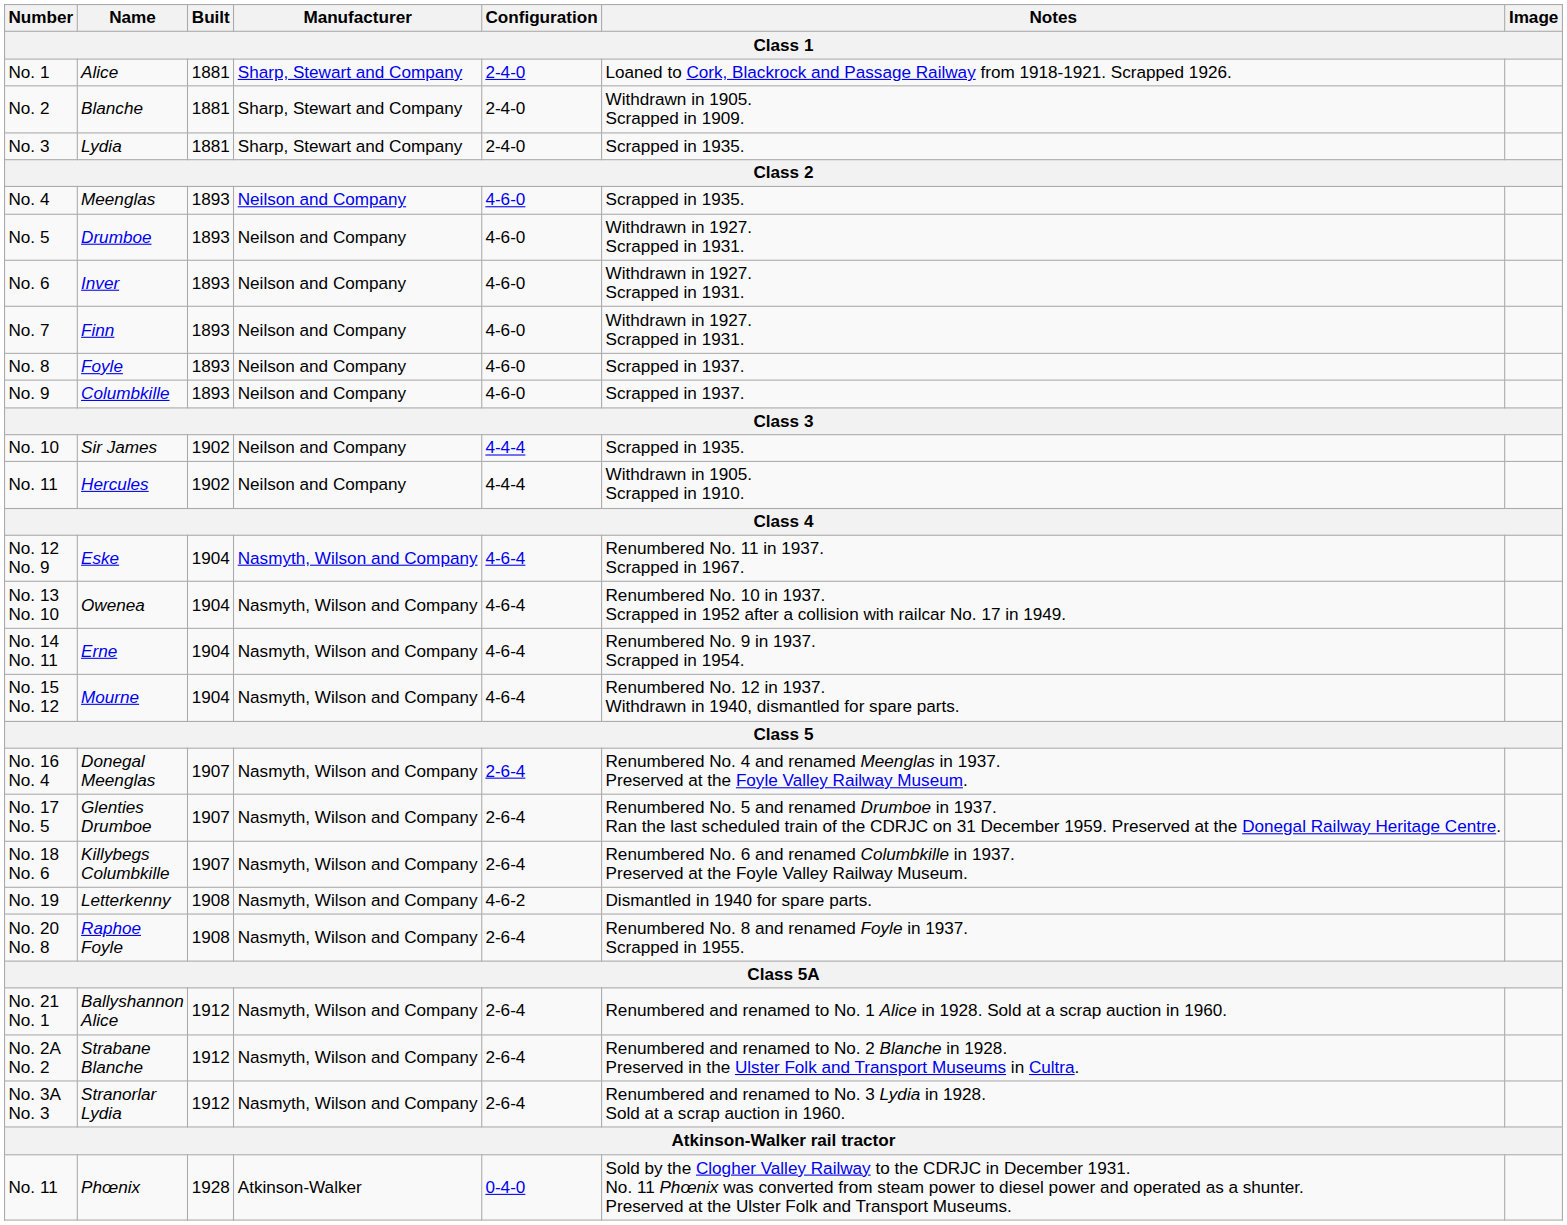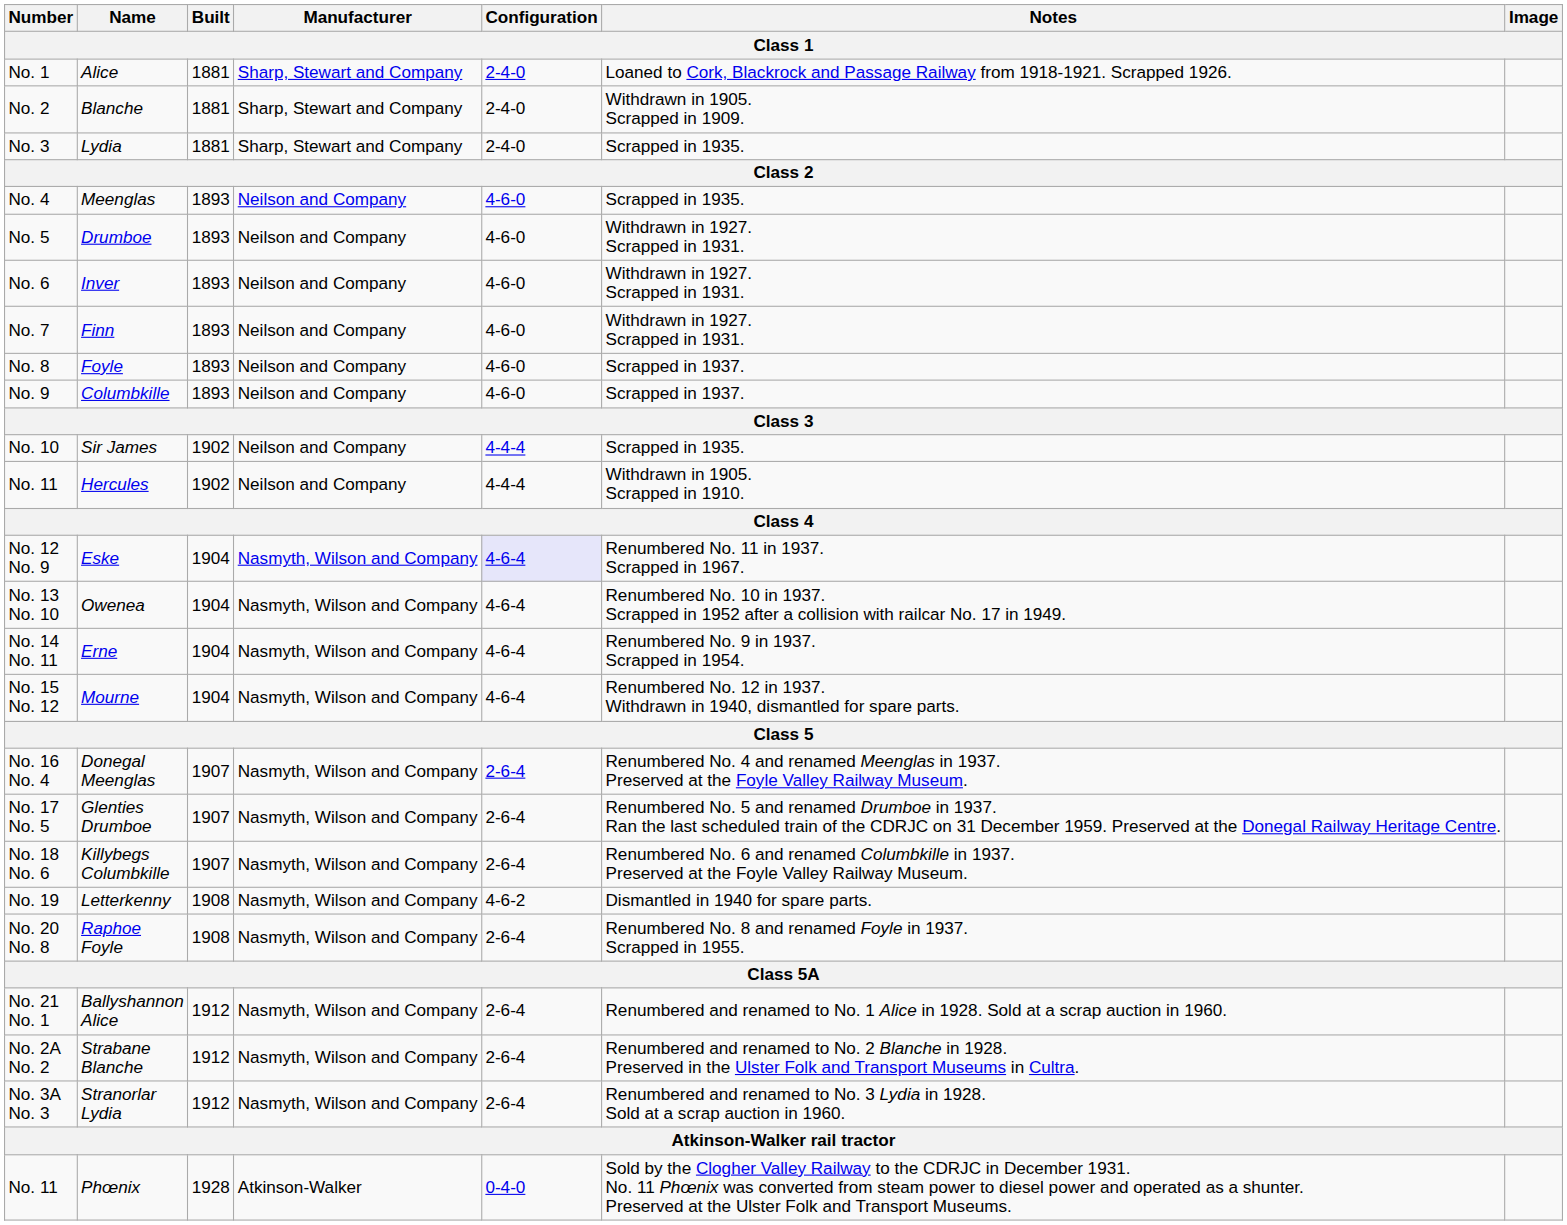(505, 558) no background -> (505, 558) lavender background
